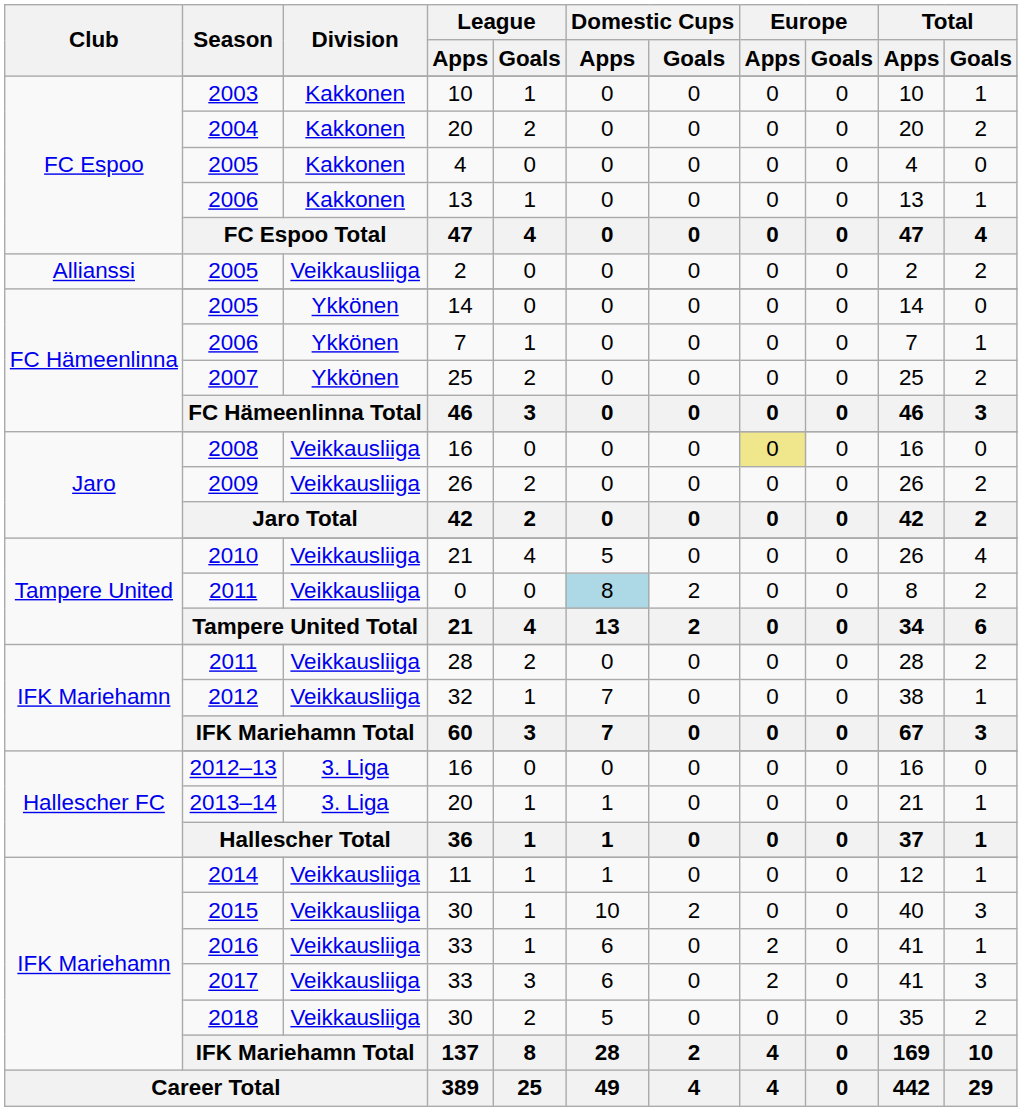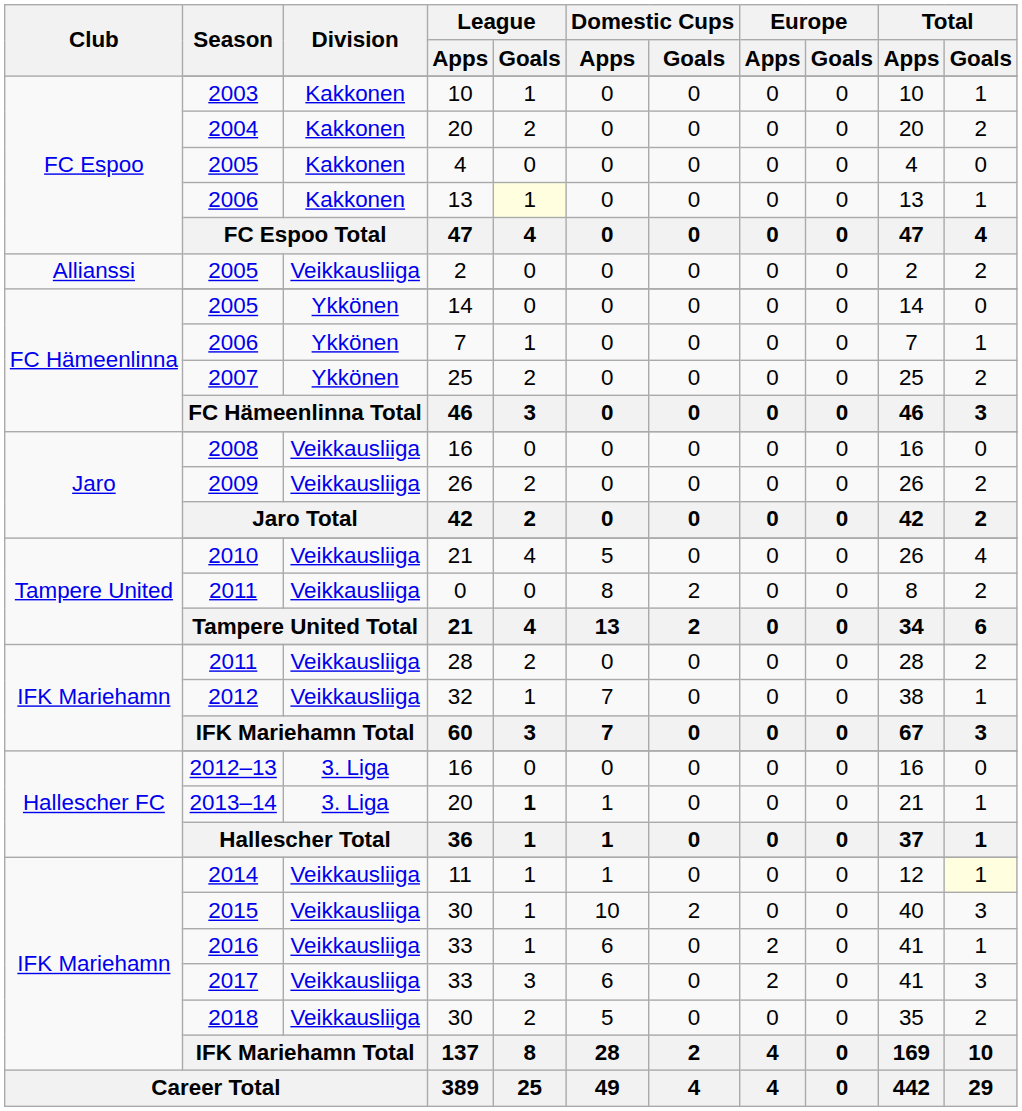(530, 199) no background -> (530, 199) lightyellow background
(772, 448) khaki background -> (772, 448) no background
(607, 590) lightblue background -> (607, 590) no background
(530, 803) normal -> (530, 803) bold
(981, 874) no background -> (981, 874) lightyellow background
